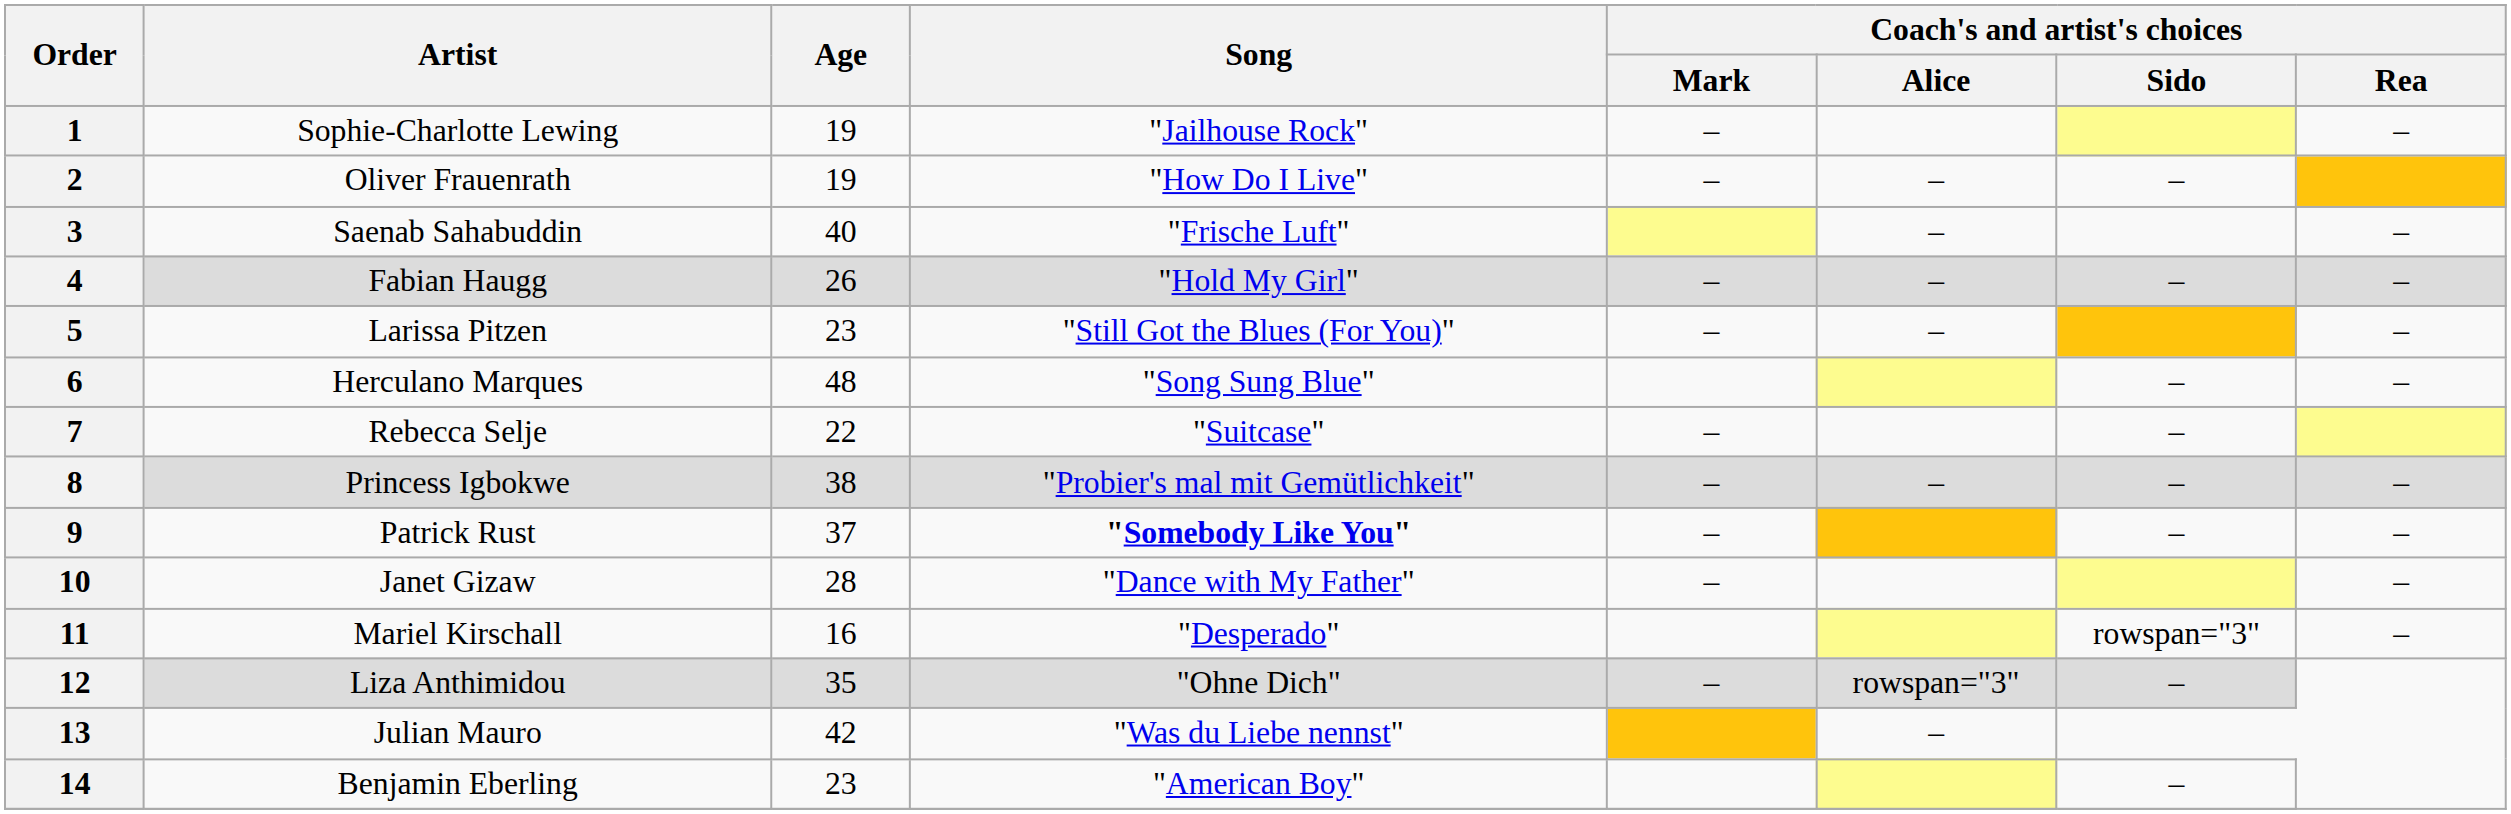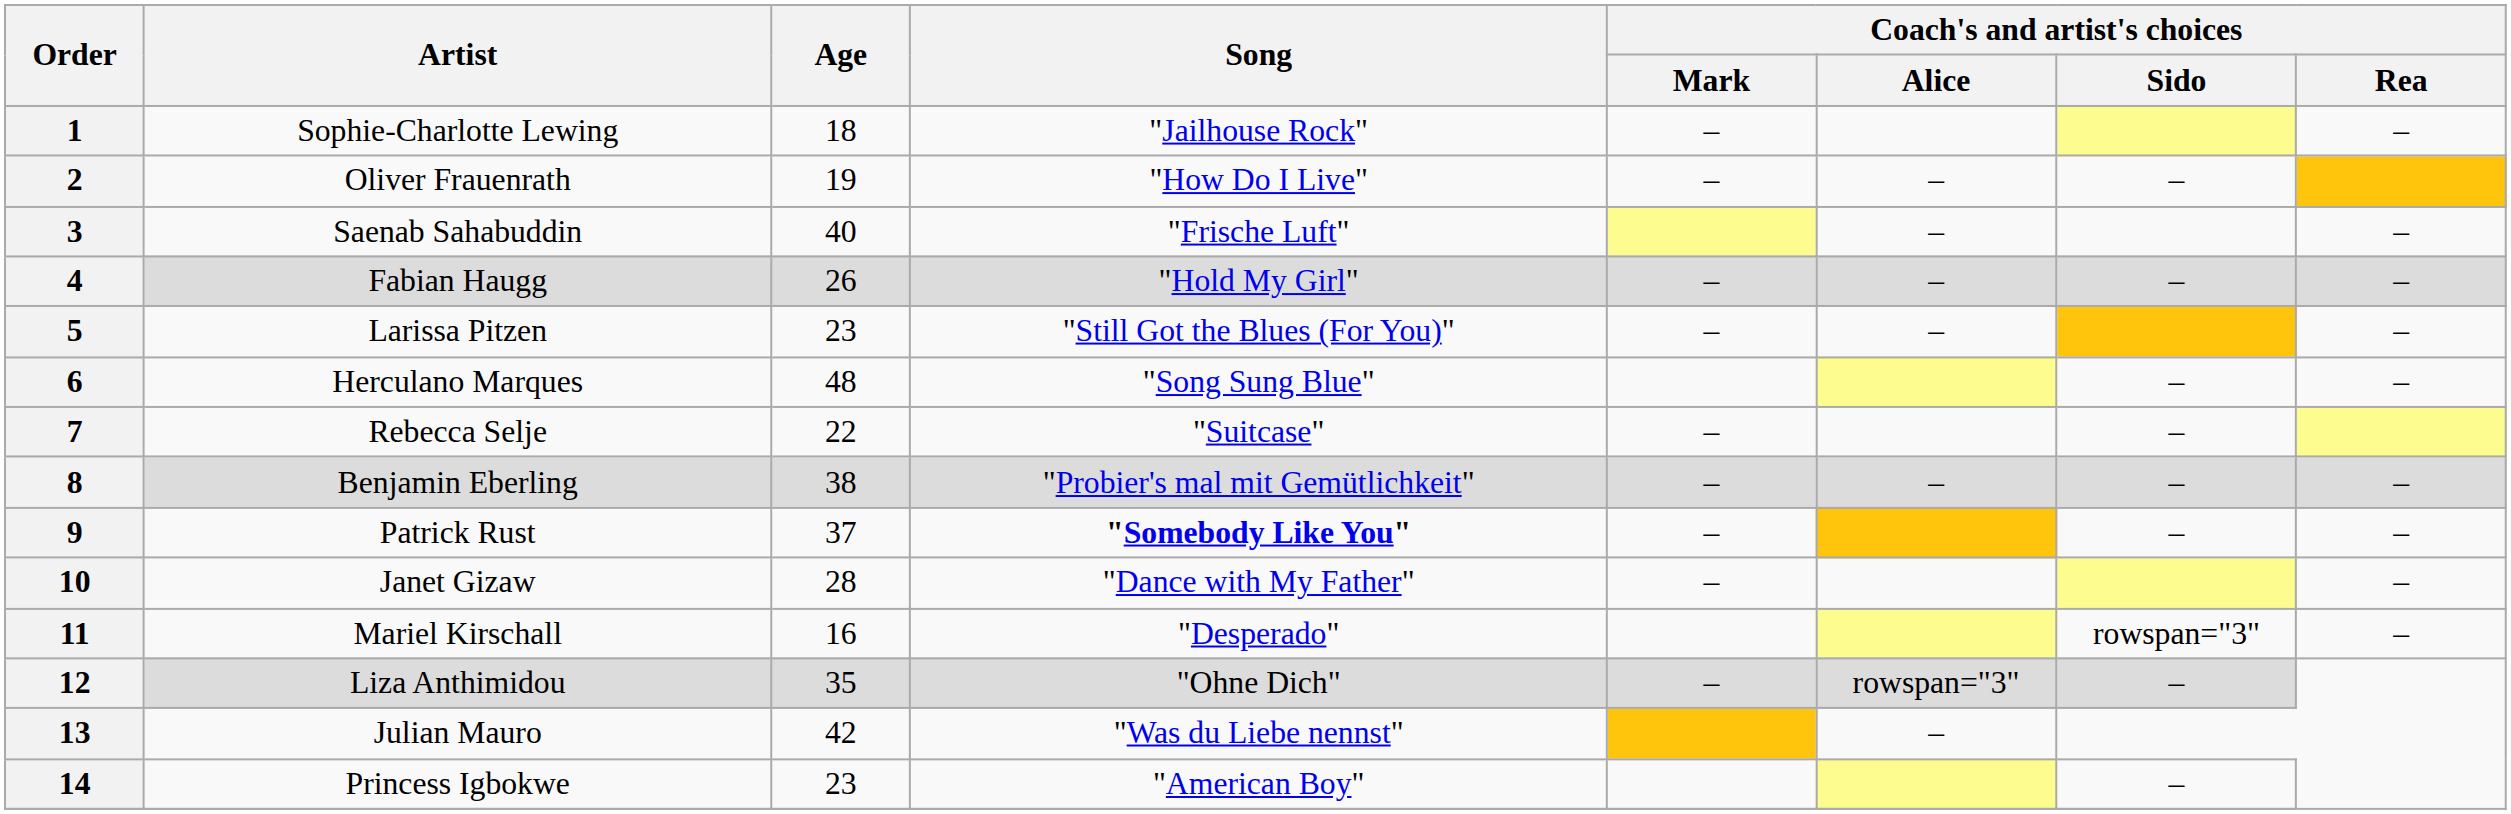(841, 130) 19 -> (841, 130) 18
(458, 481) Princess Igbokwe -> (458, 481) Benjamin Eberling
(458, 783) Benjamin Eberling -> (458, 783) Princess Igbokwe
